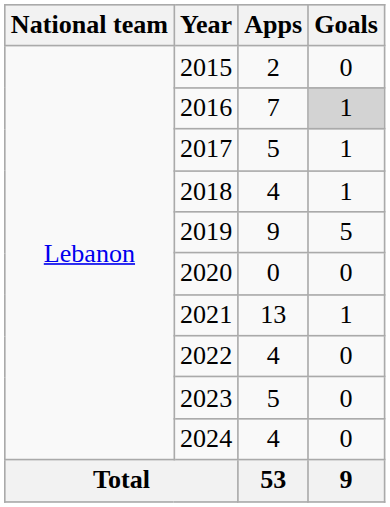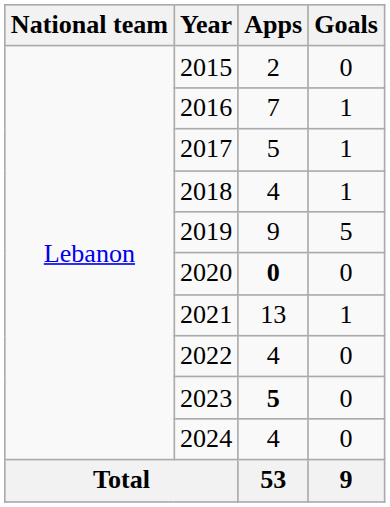(346, 107) lightgrey background -> (346, 107) no background
(273, 273) normal -> (273, 273) bold
(273, 397) normal -> (273, 397) bold
